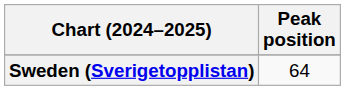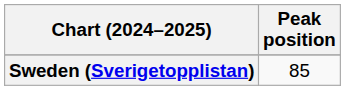(299, 70) 64 -> (299, 70) 85
